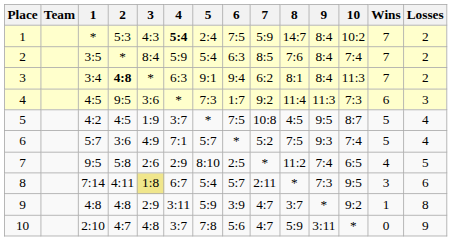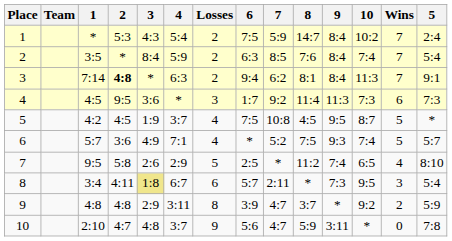columns swapped: (208, 15) <-> (425, 15)
(179, 36) bold -> (179, 36) normal
(93, 78) 3:4 -> (93, 78) 7:14
(93, 183) 7:14 -> (93, 183) 3:4
(386, 204) 1 -> (399, 204) 2
